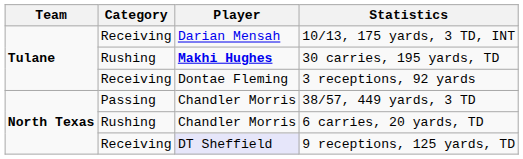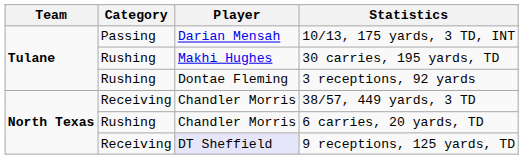(136, 37) Receiving -> (128, 37) Passing
(225, 58) bold -> (225, 58) normal
(136, 80) Receiving -> (128, 80) Rushing
(128, 101) Passing -> (136, 101) Receiving
